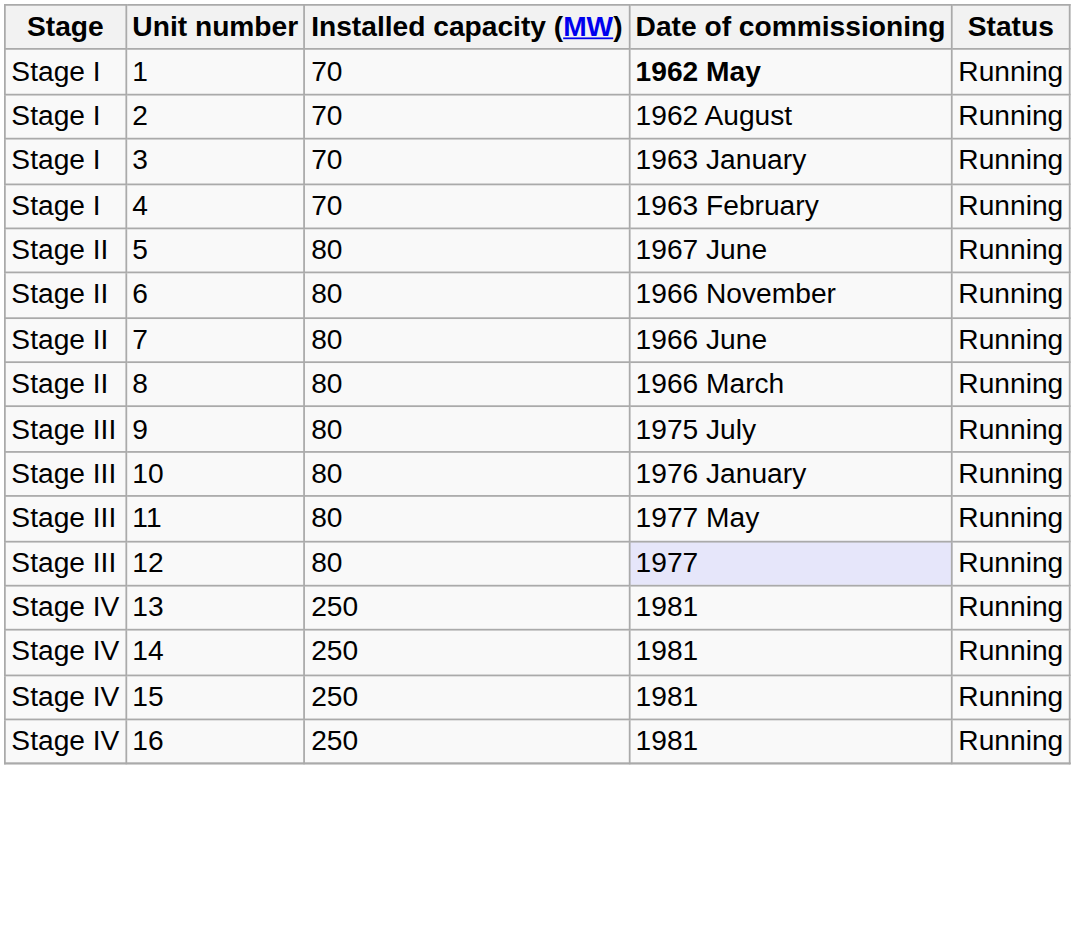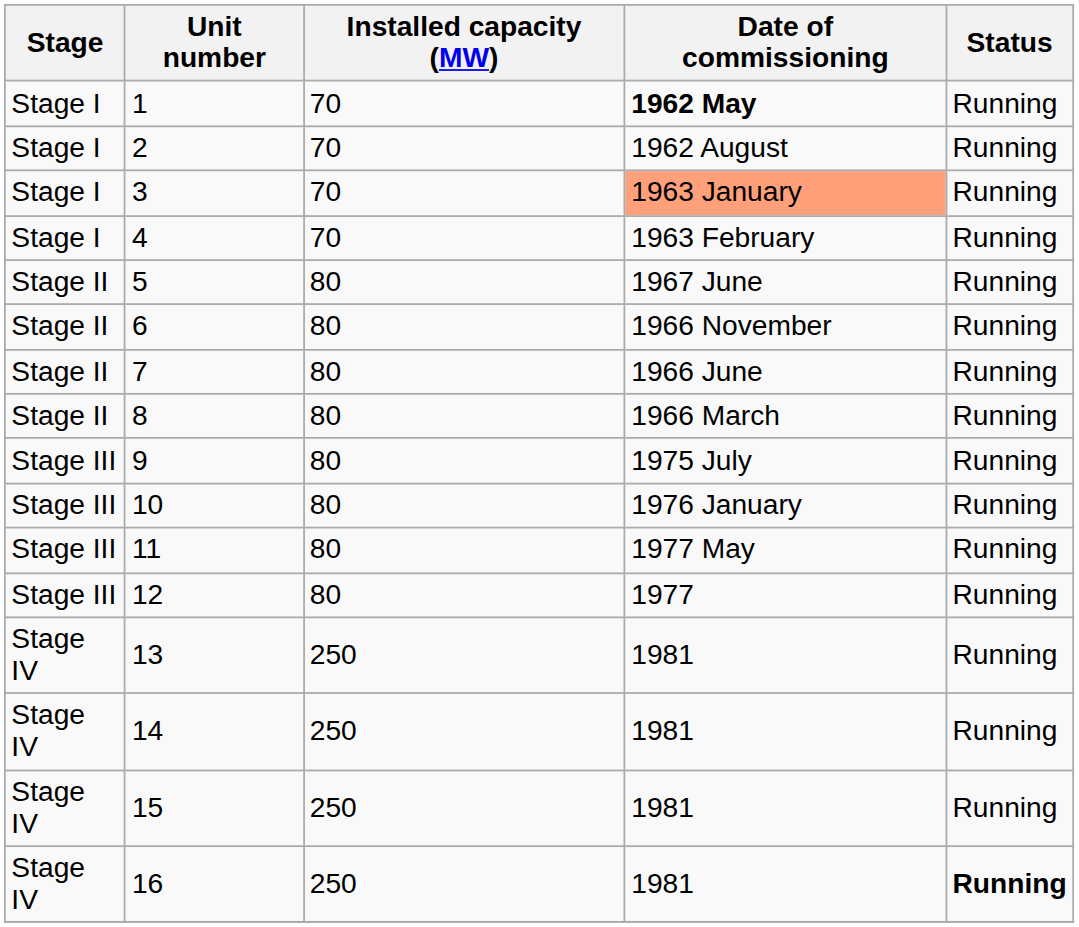(721, 160) no background -> (717, 192) lightsalmon background
(667, 562) lavender background -> (663, 594) no background
(1011, 741) normal -> (1010, 883) bold
